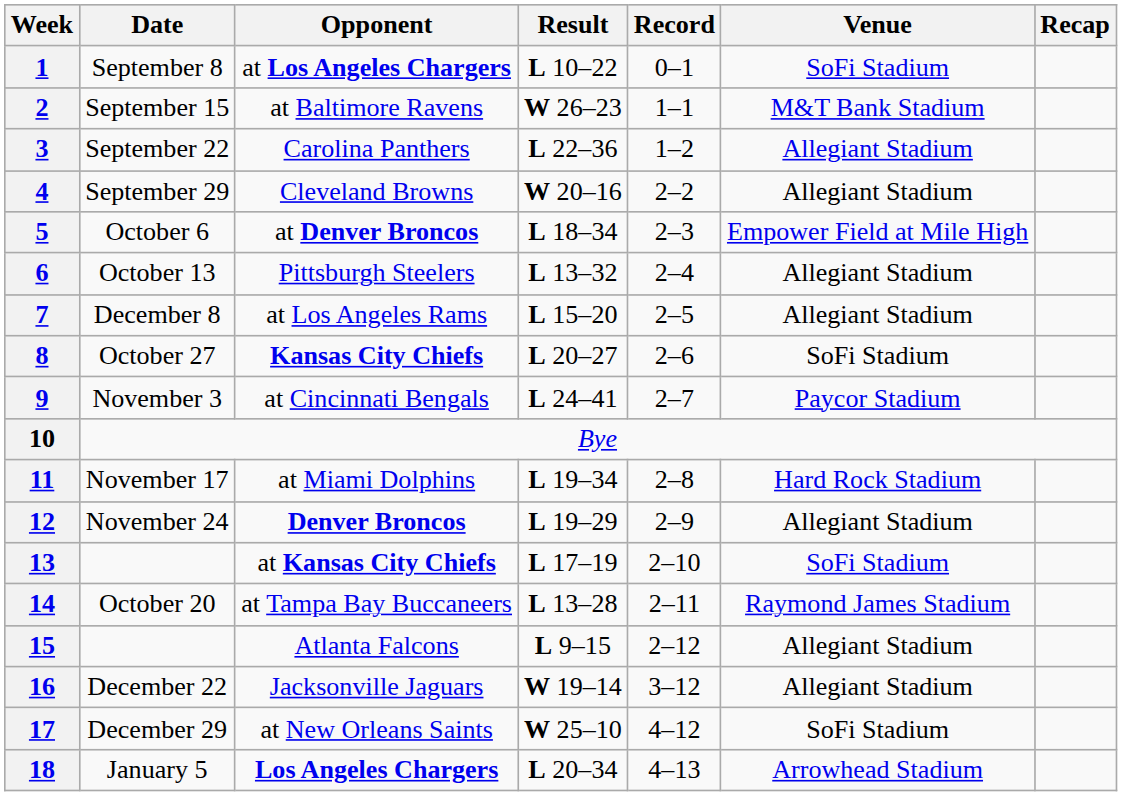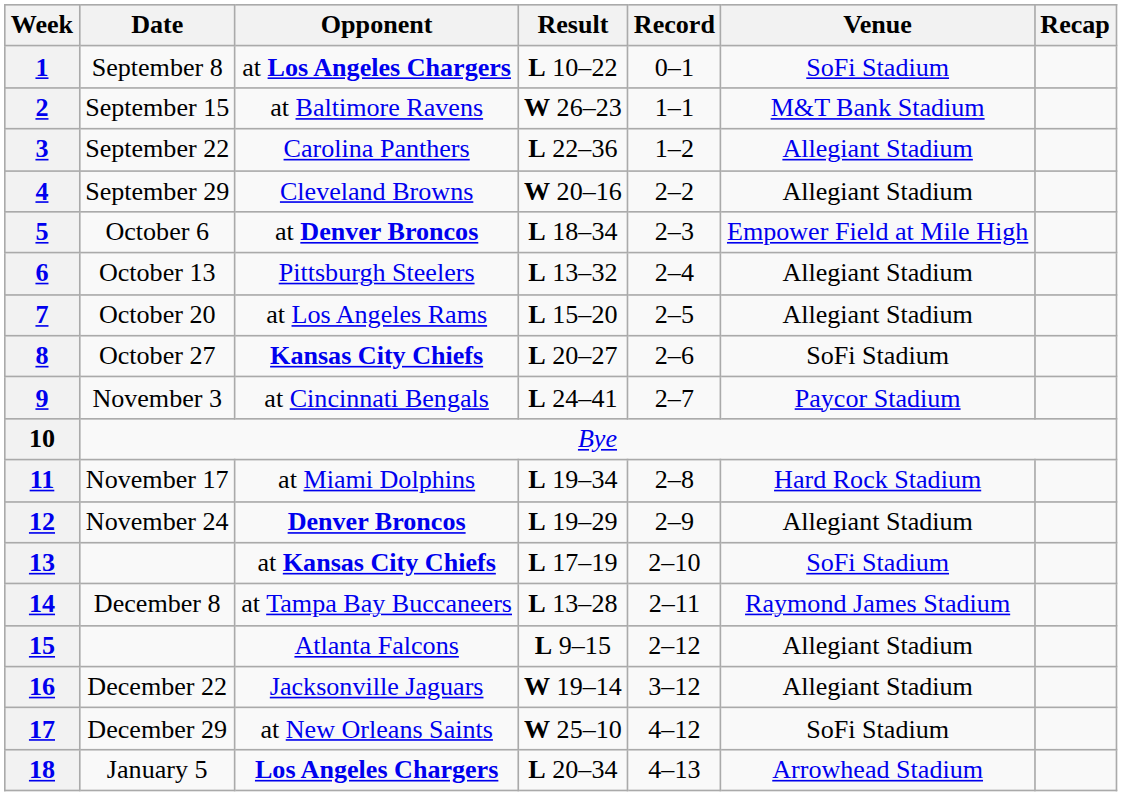(157, 314) December 8 -> (157, 314) October 20
(157, 604) October 20 -> (157, 604) December 8
